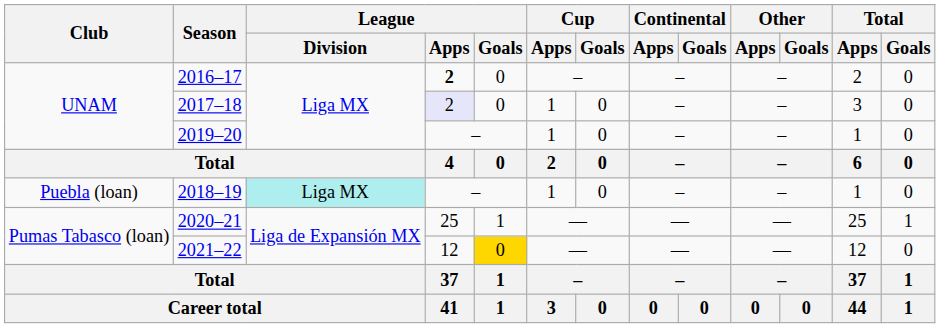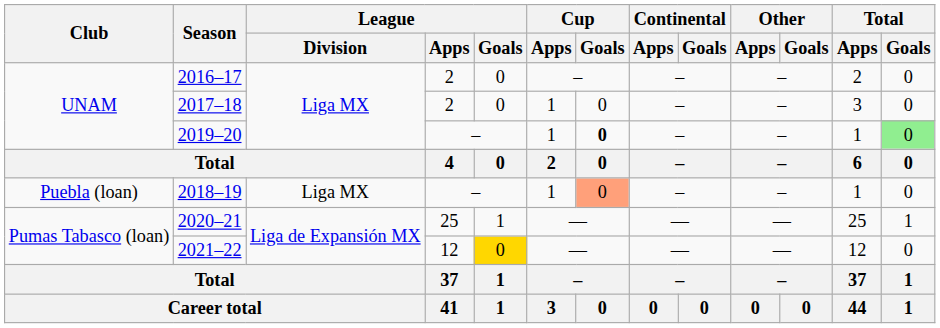(449, 76) bold -> (449, 76) normal
(449, 105) lavender background -> (449, 105) no background
(602, 134) normal -> (602, 134) bold
(908, 134) no background -> (908, 134) lightgreen background
(335, 192) paleturquoise background -> (335, 192) no background
(602, 192) no background -> (602, 192) lightsalmon background
